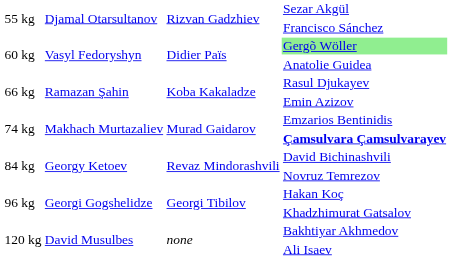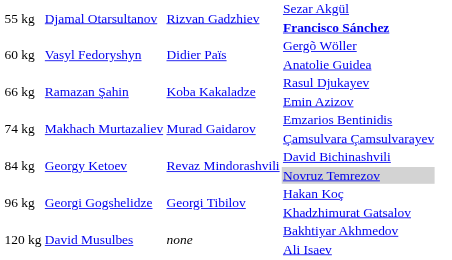(333, 27) normal -> (336, 27) bold
(320, 46) lightgreen background -> (320, 46) no background
(365, 138) bold -> (359, 138) normal
(331, 175) no background -> (331, 175) lightgrey background
